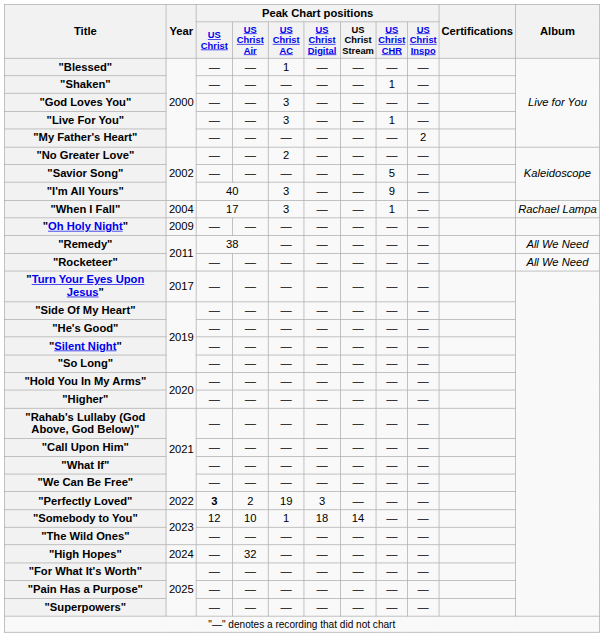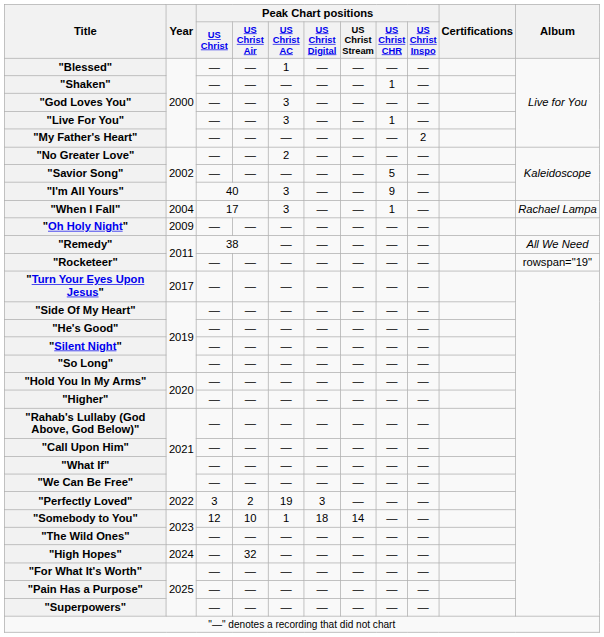(557, 262) All We Need -> (557, 262) rowspan="19"
(214, 500) bold -> (214, 500) normal
